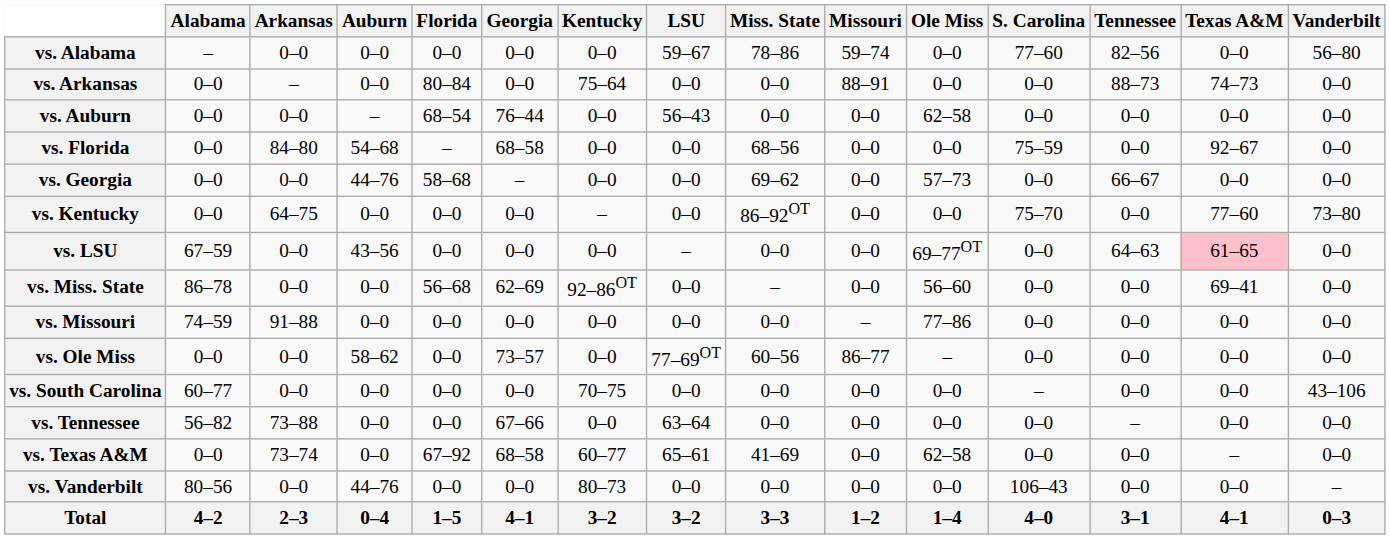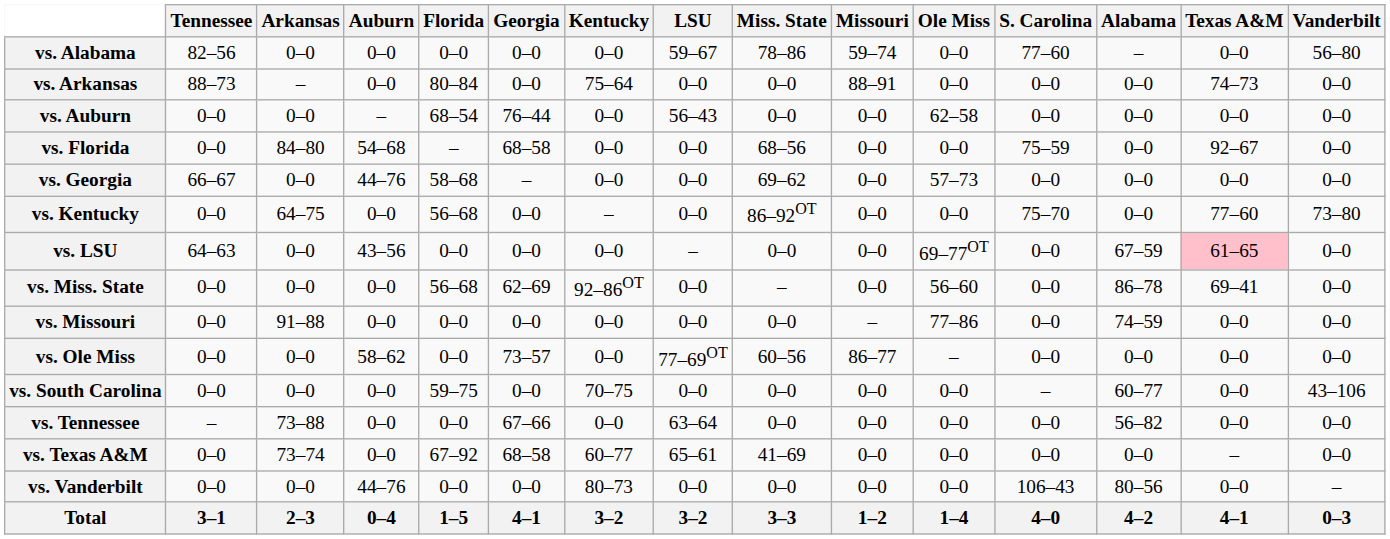columns swapped: (208, 20) <-> (1135, 20)
(447, 214) 0–0 -> (454, 214) 56–68
(447, 391) 0–0 -> (454, 391) 59–75
(947, 454) 62–58 -> (954, 454) 0–0
